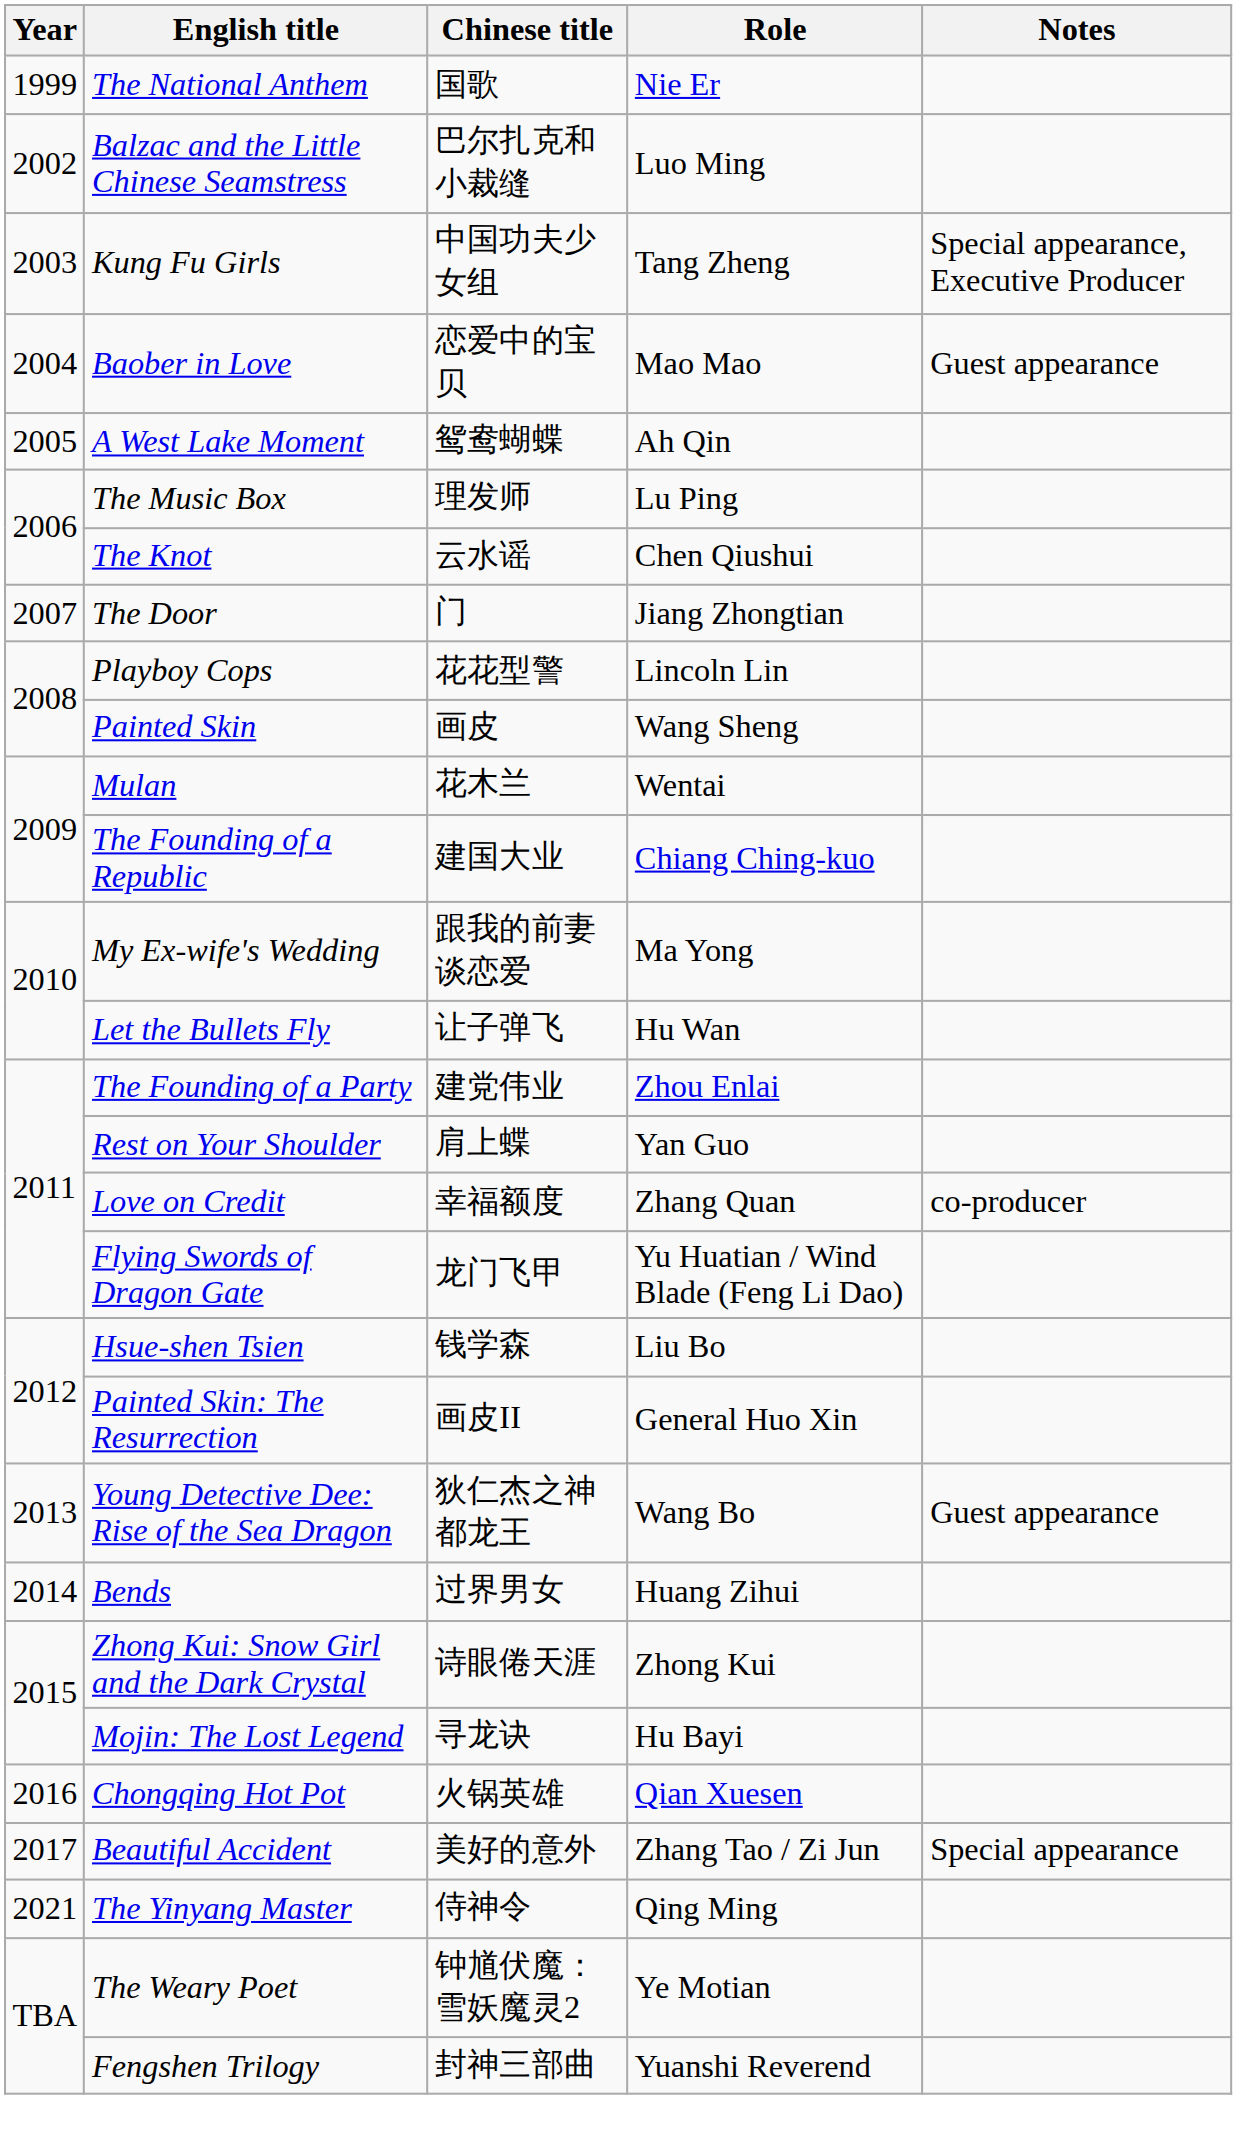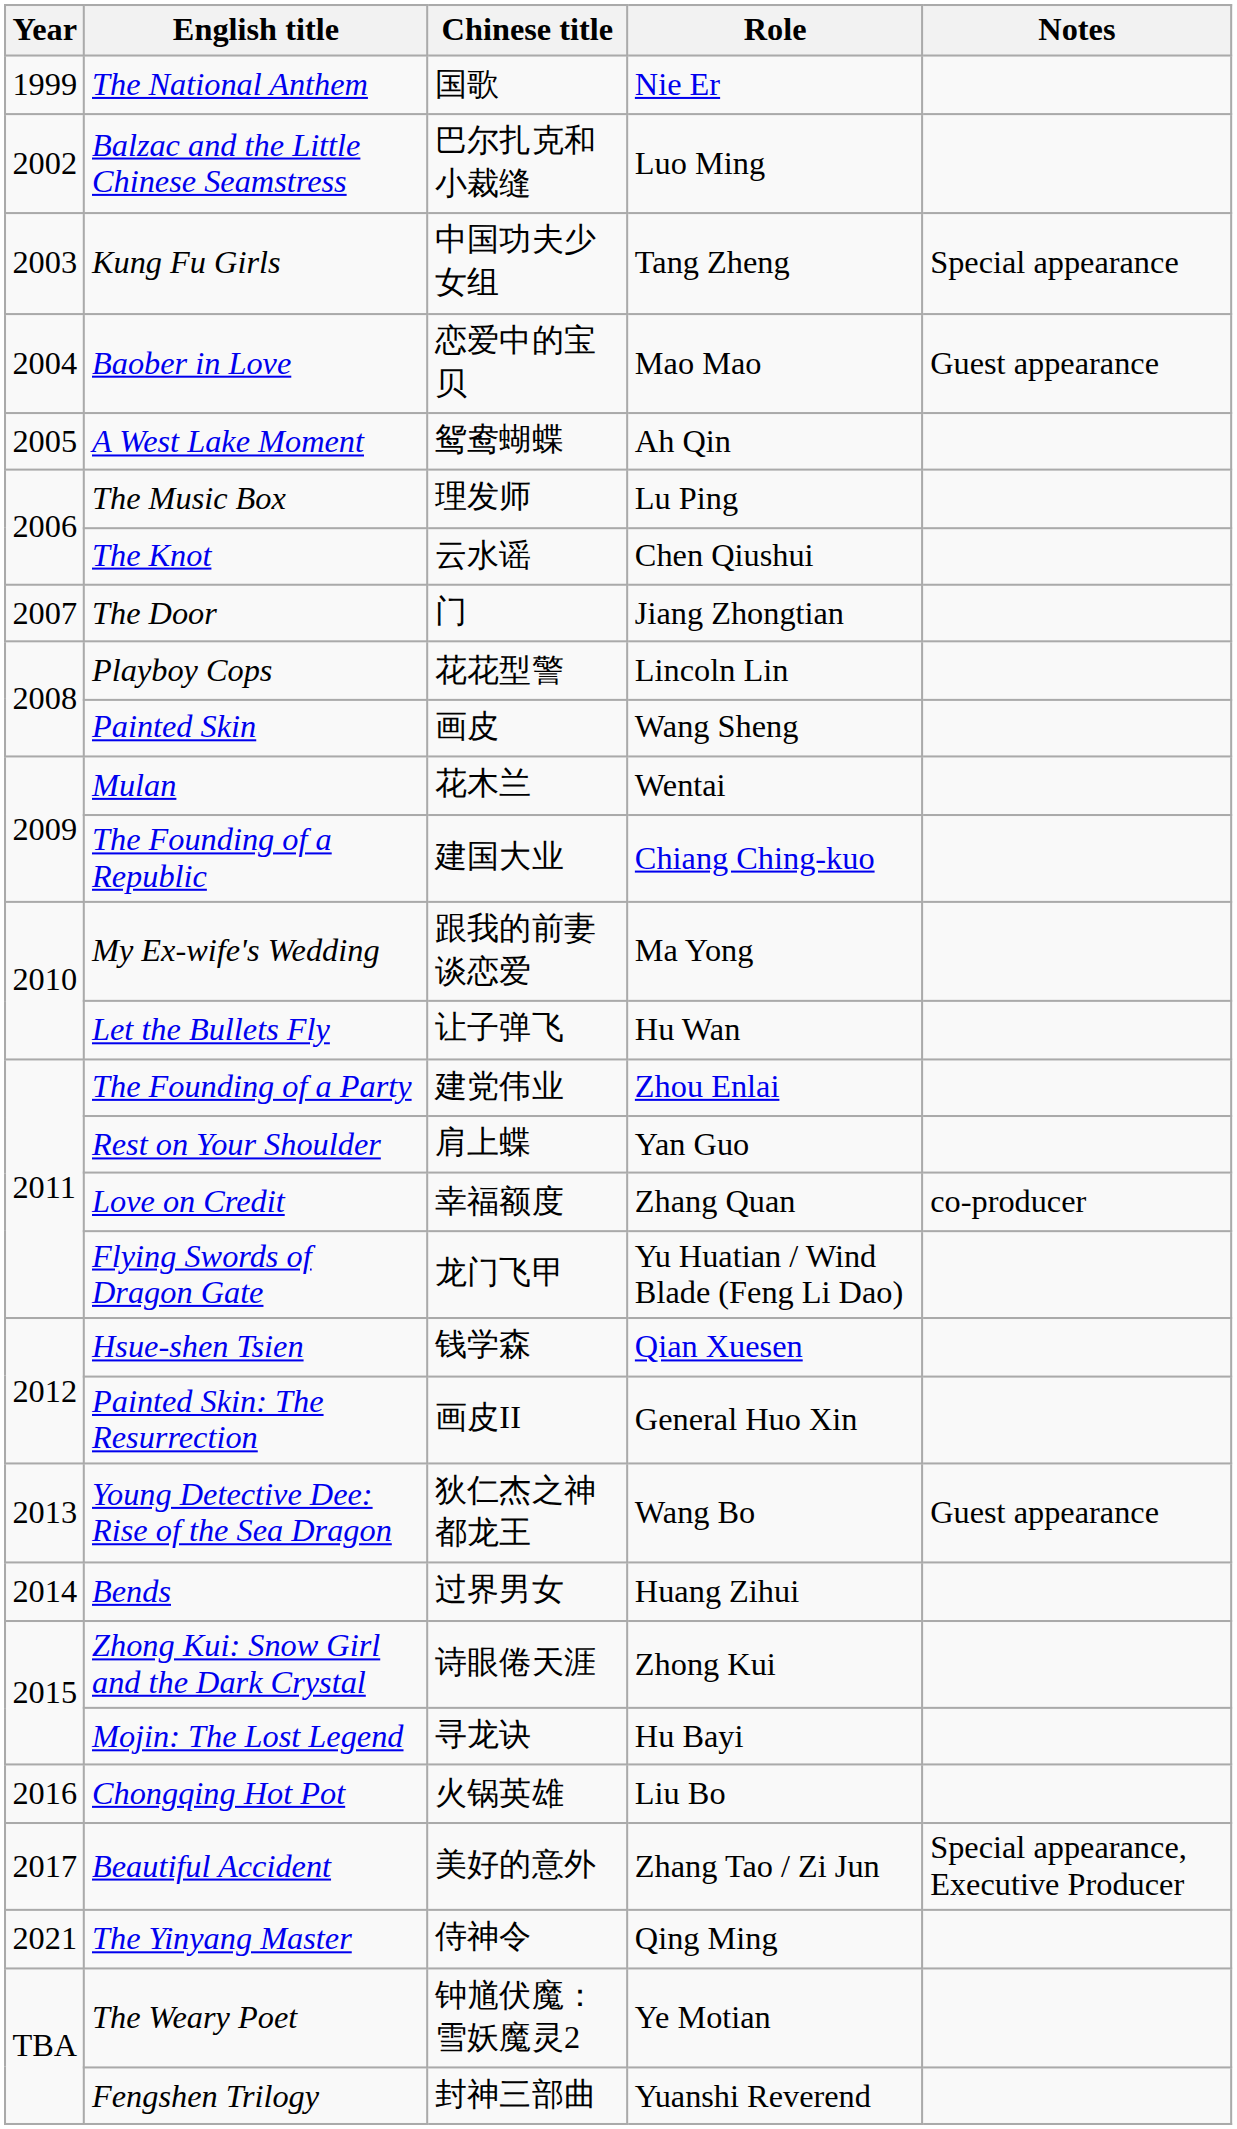(1059, 262) Special appearance, Executive Producer -> (1054, 262) Special appearance
(680, 1346) Liu Bo -> (719, 1346) Qian Xuesen
(719, 1793) Qian Xuesen -> (680, 1793) Liu Bo
(1054, 1850) Special appearance -> (1059, 1865) Special appearance, Executive Producer
